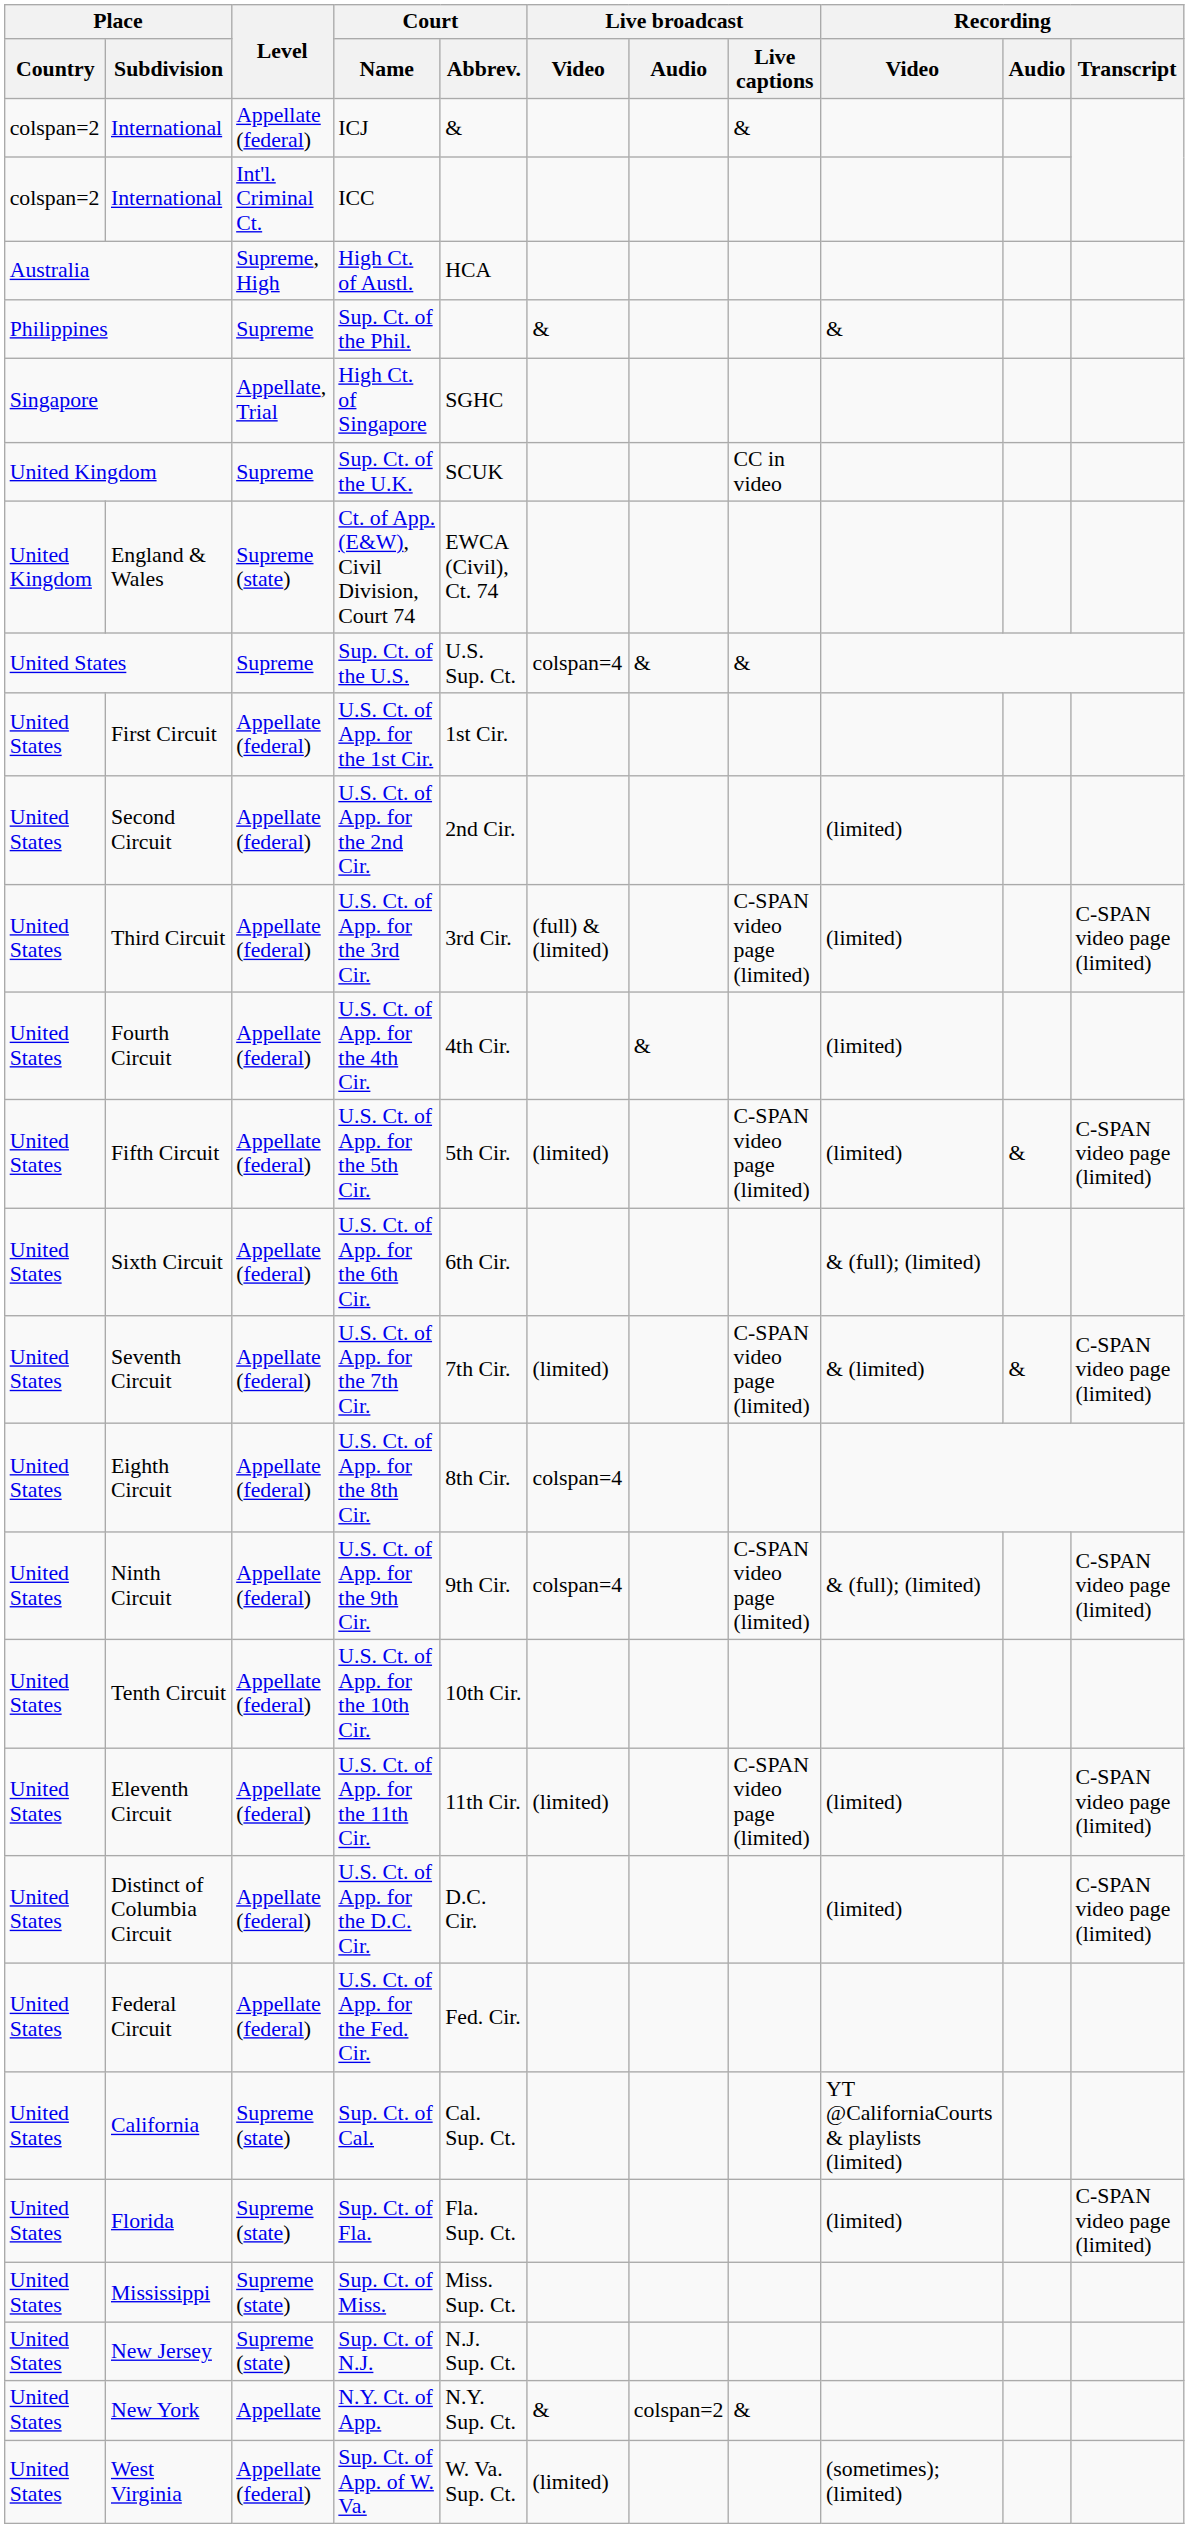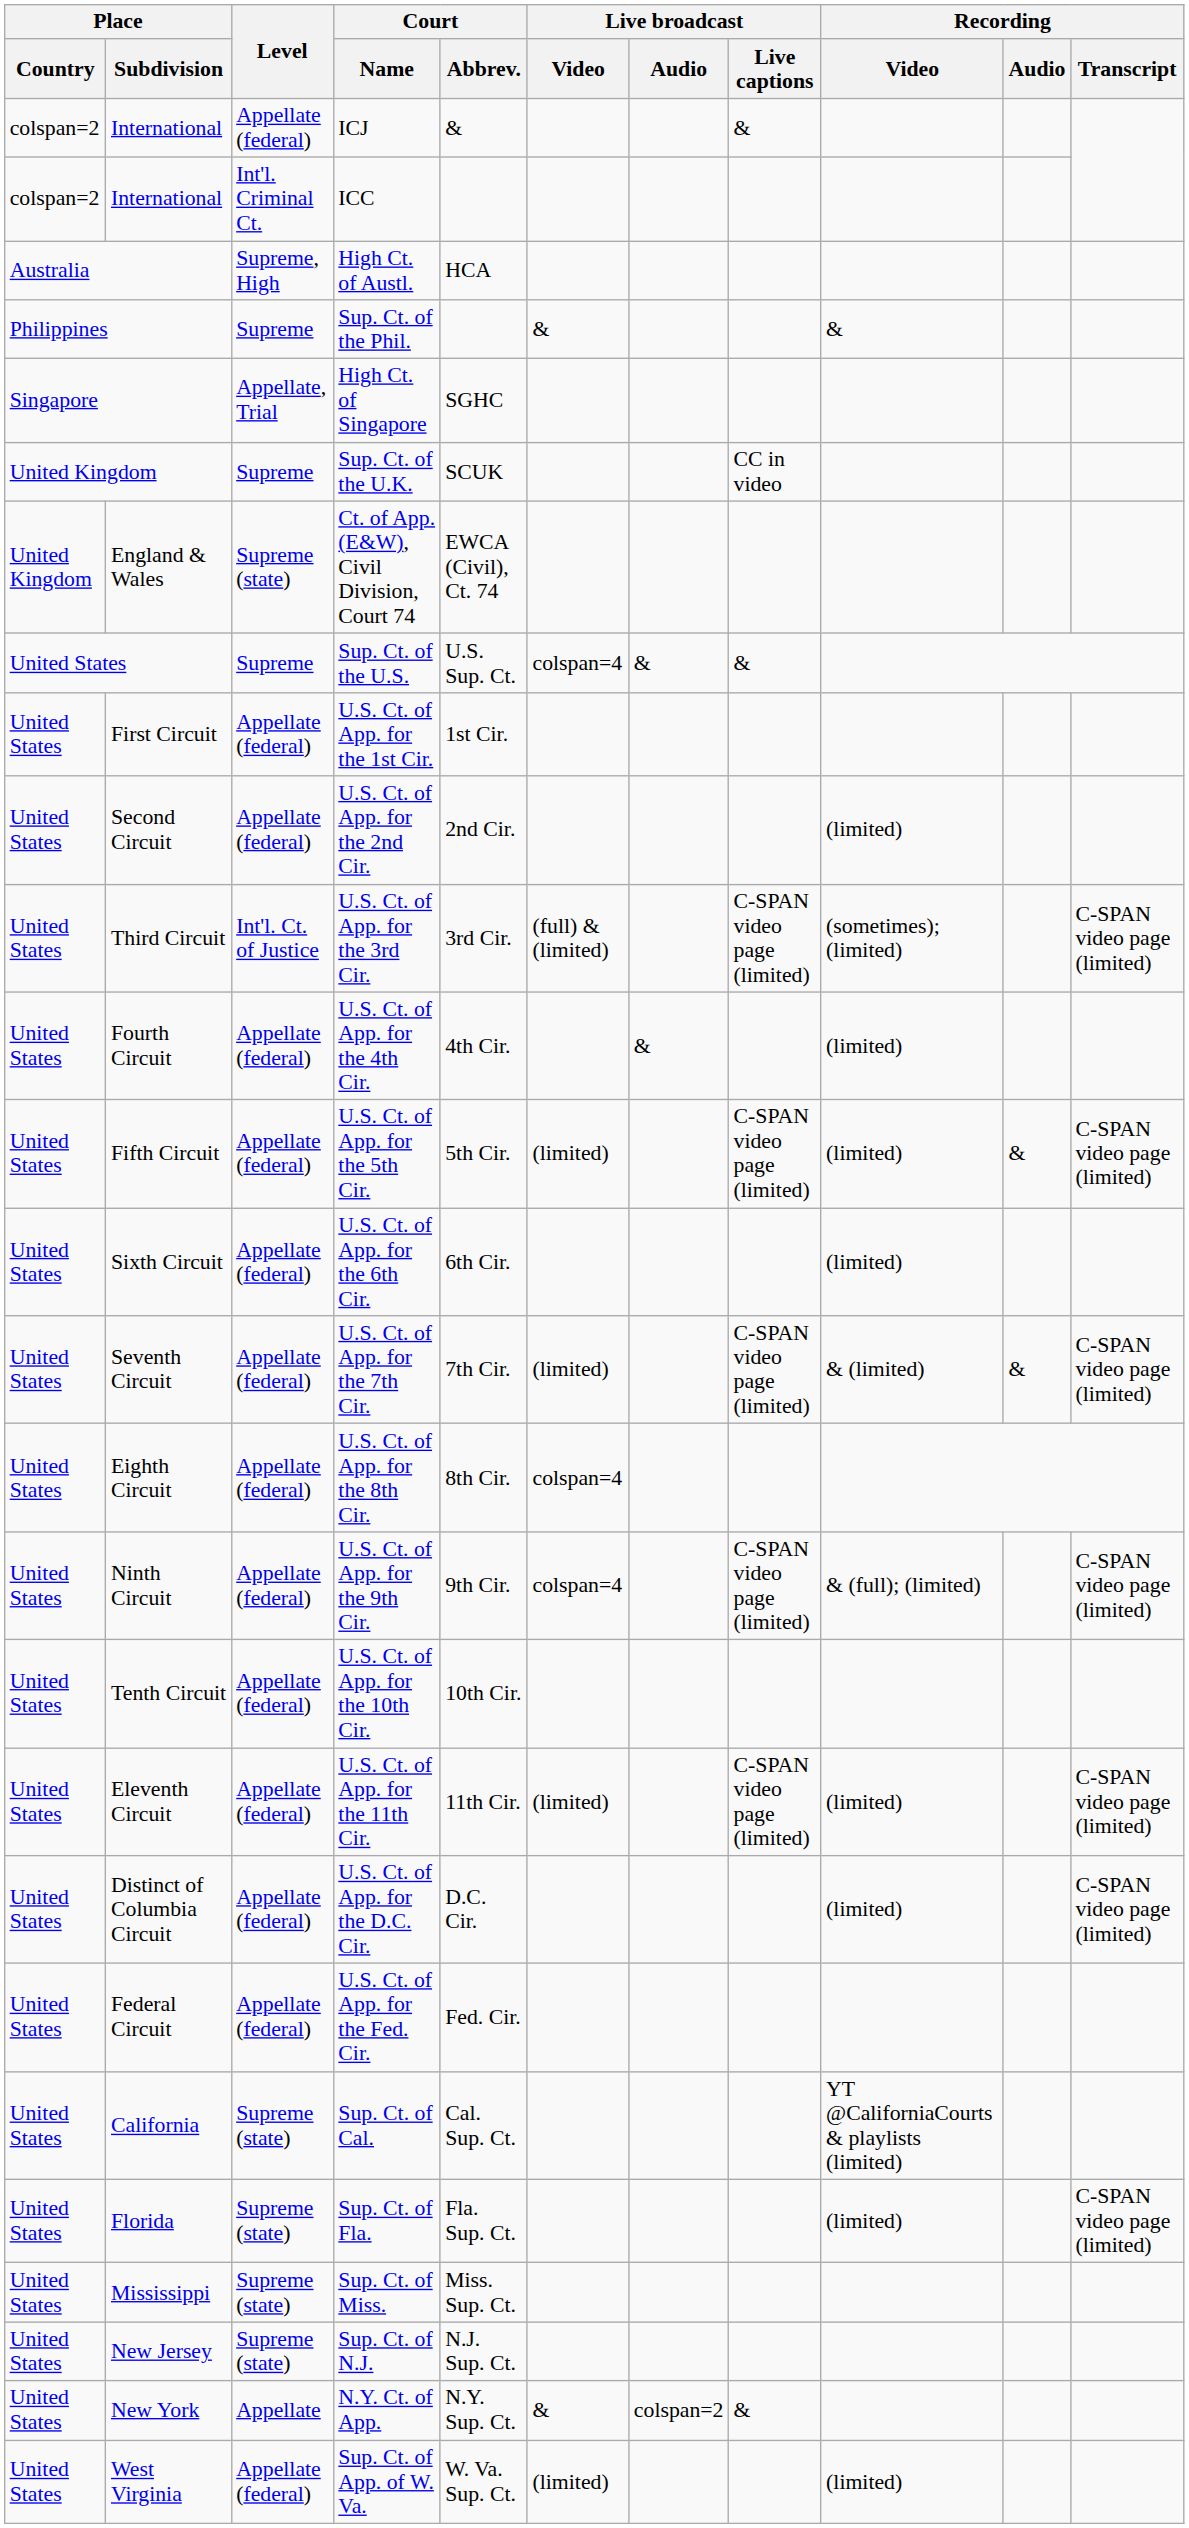(278, 937) Appellate (federal) -> (278, 937) Int'l. Ct. of Justice
(864, 937) (limited) -> (883, 937) (sometimes); (limited)
(903, 1261) & (full); (limited) -> (864, 1261) (limited)
(883, 2481) (sometimes); (limited) -> (864, 2481) (limited)
